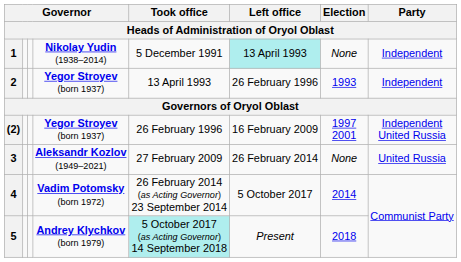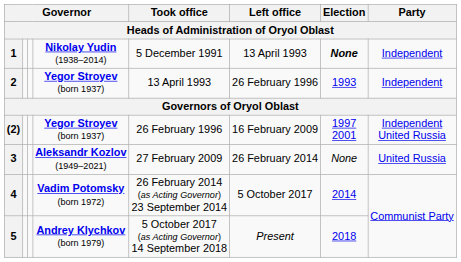(275, 53) paleturquoise background -> (275, 53) no background
(344, 53) normal -> (344, 53) bold
(179, 236) paleturquoise background -> (179, 236) no background
